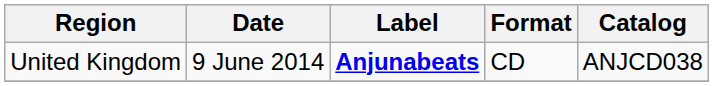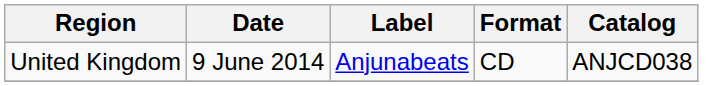(407, 61) bold -> (402, 61) normal
